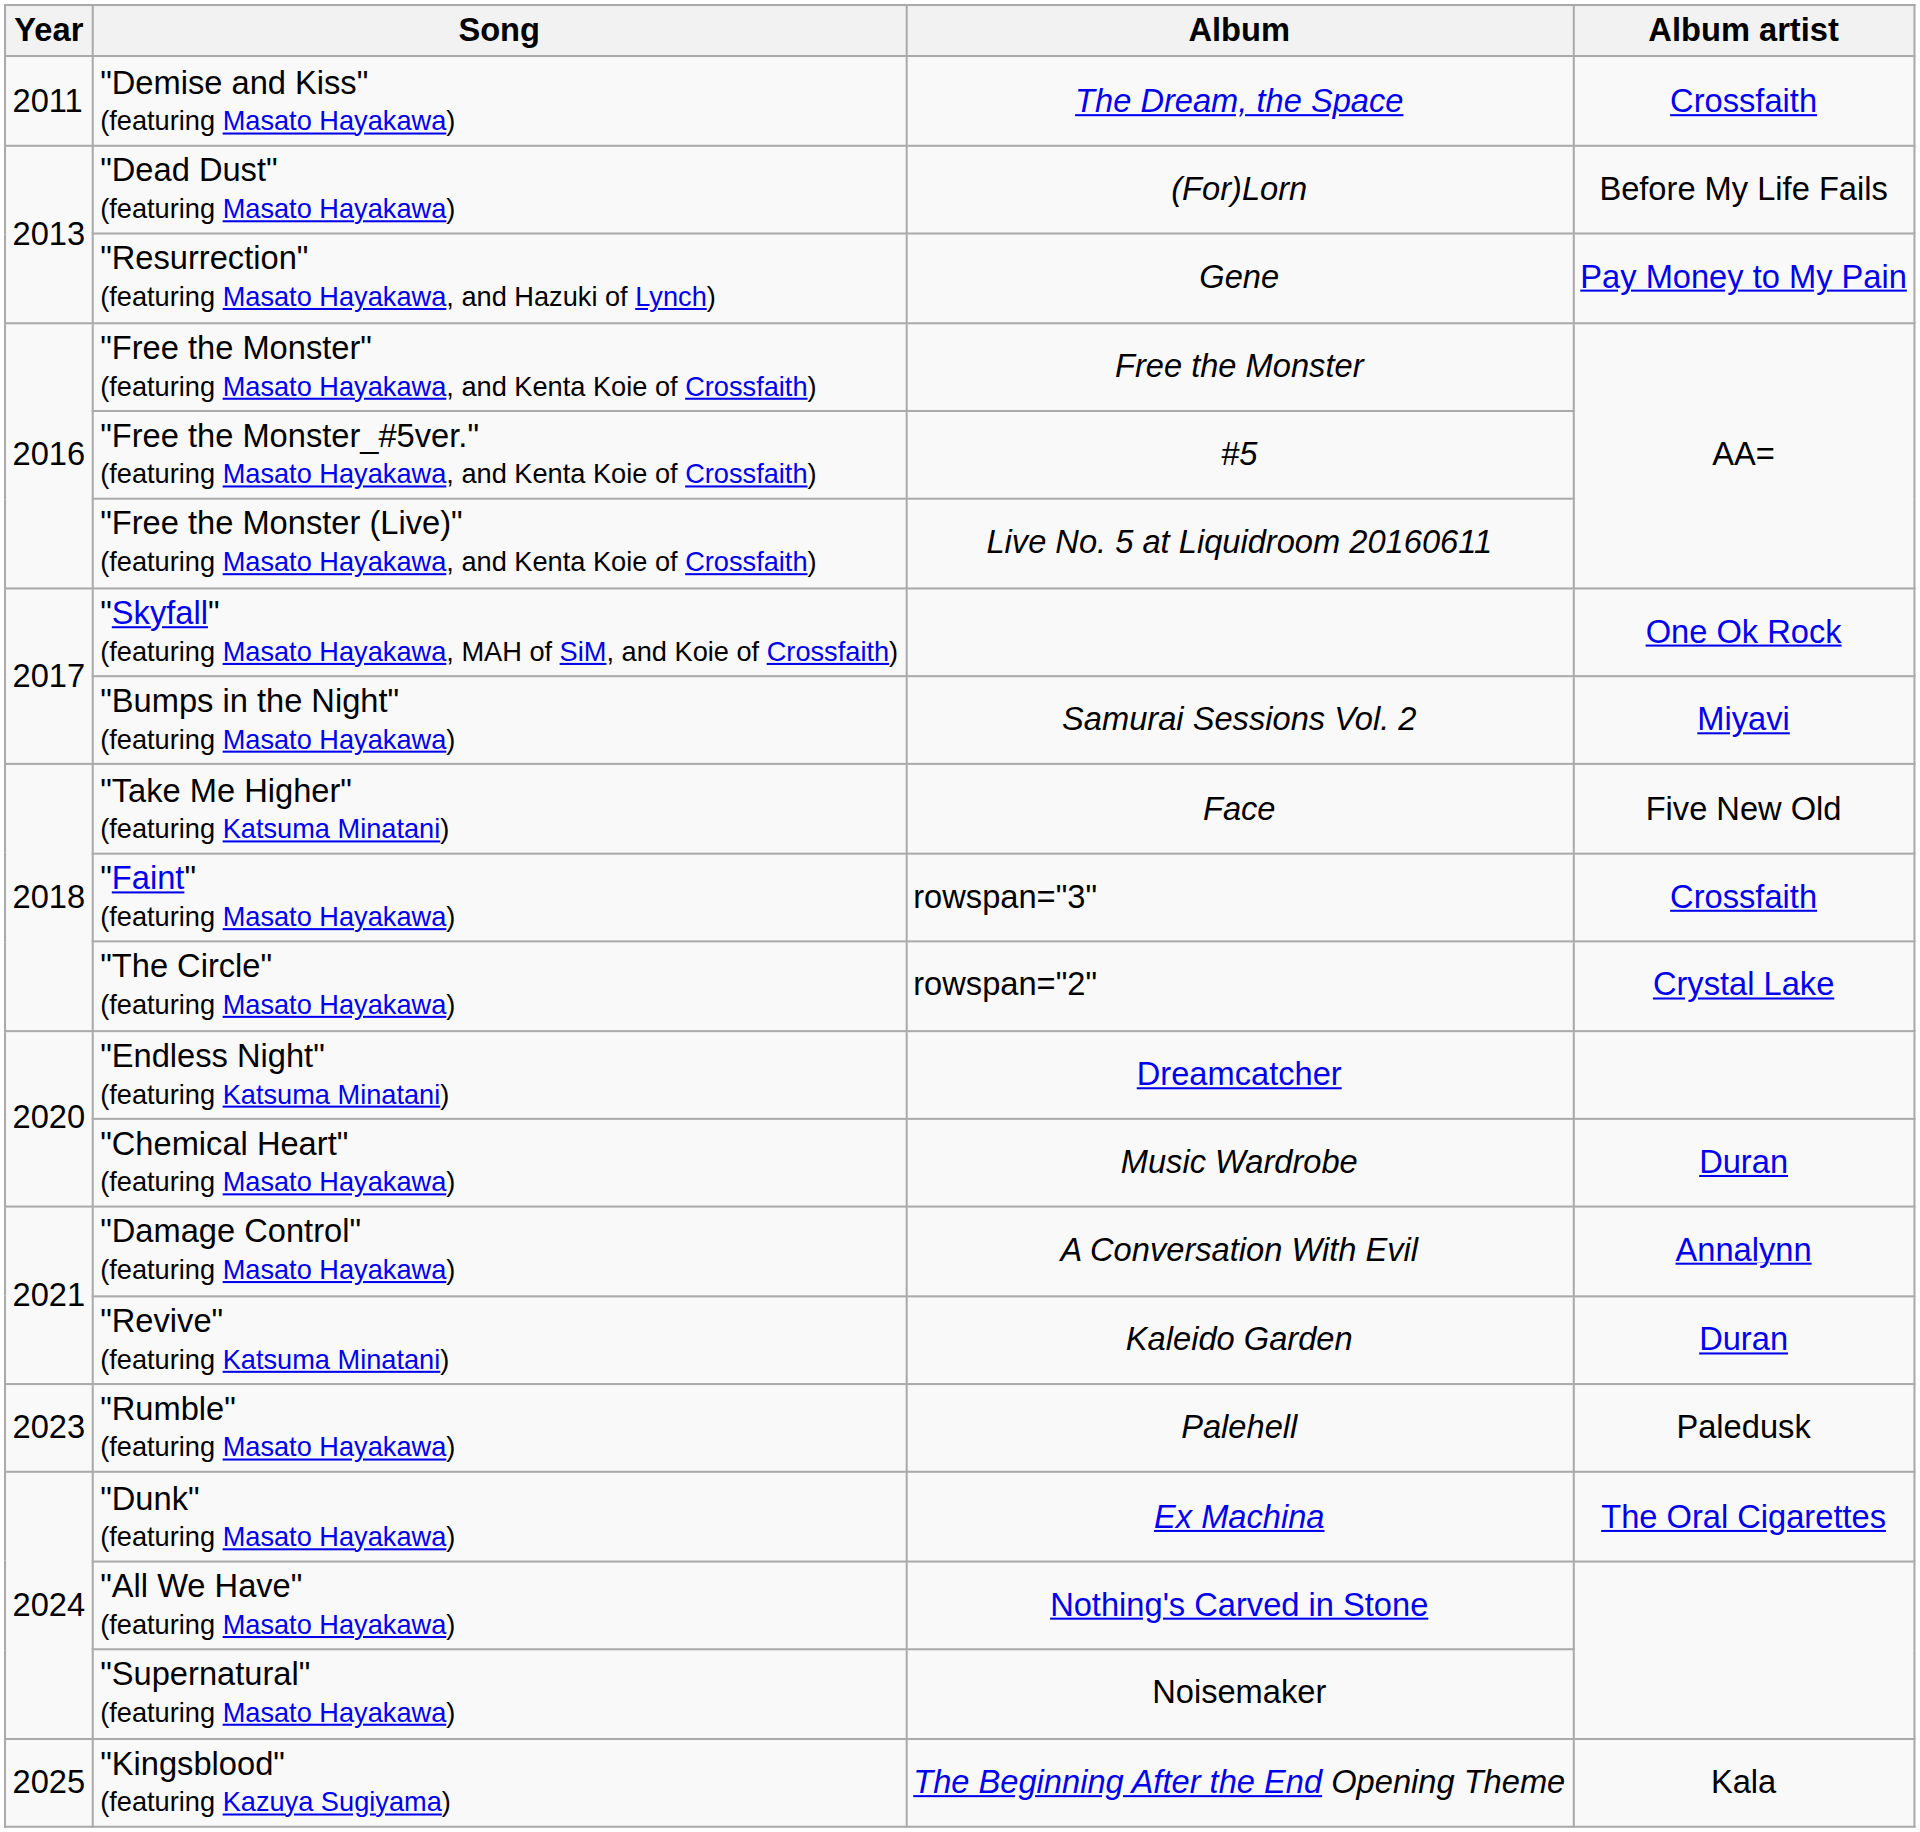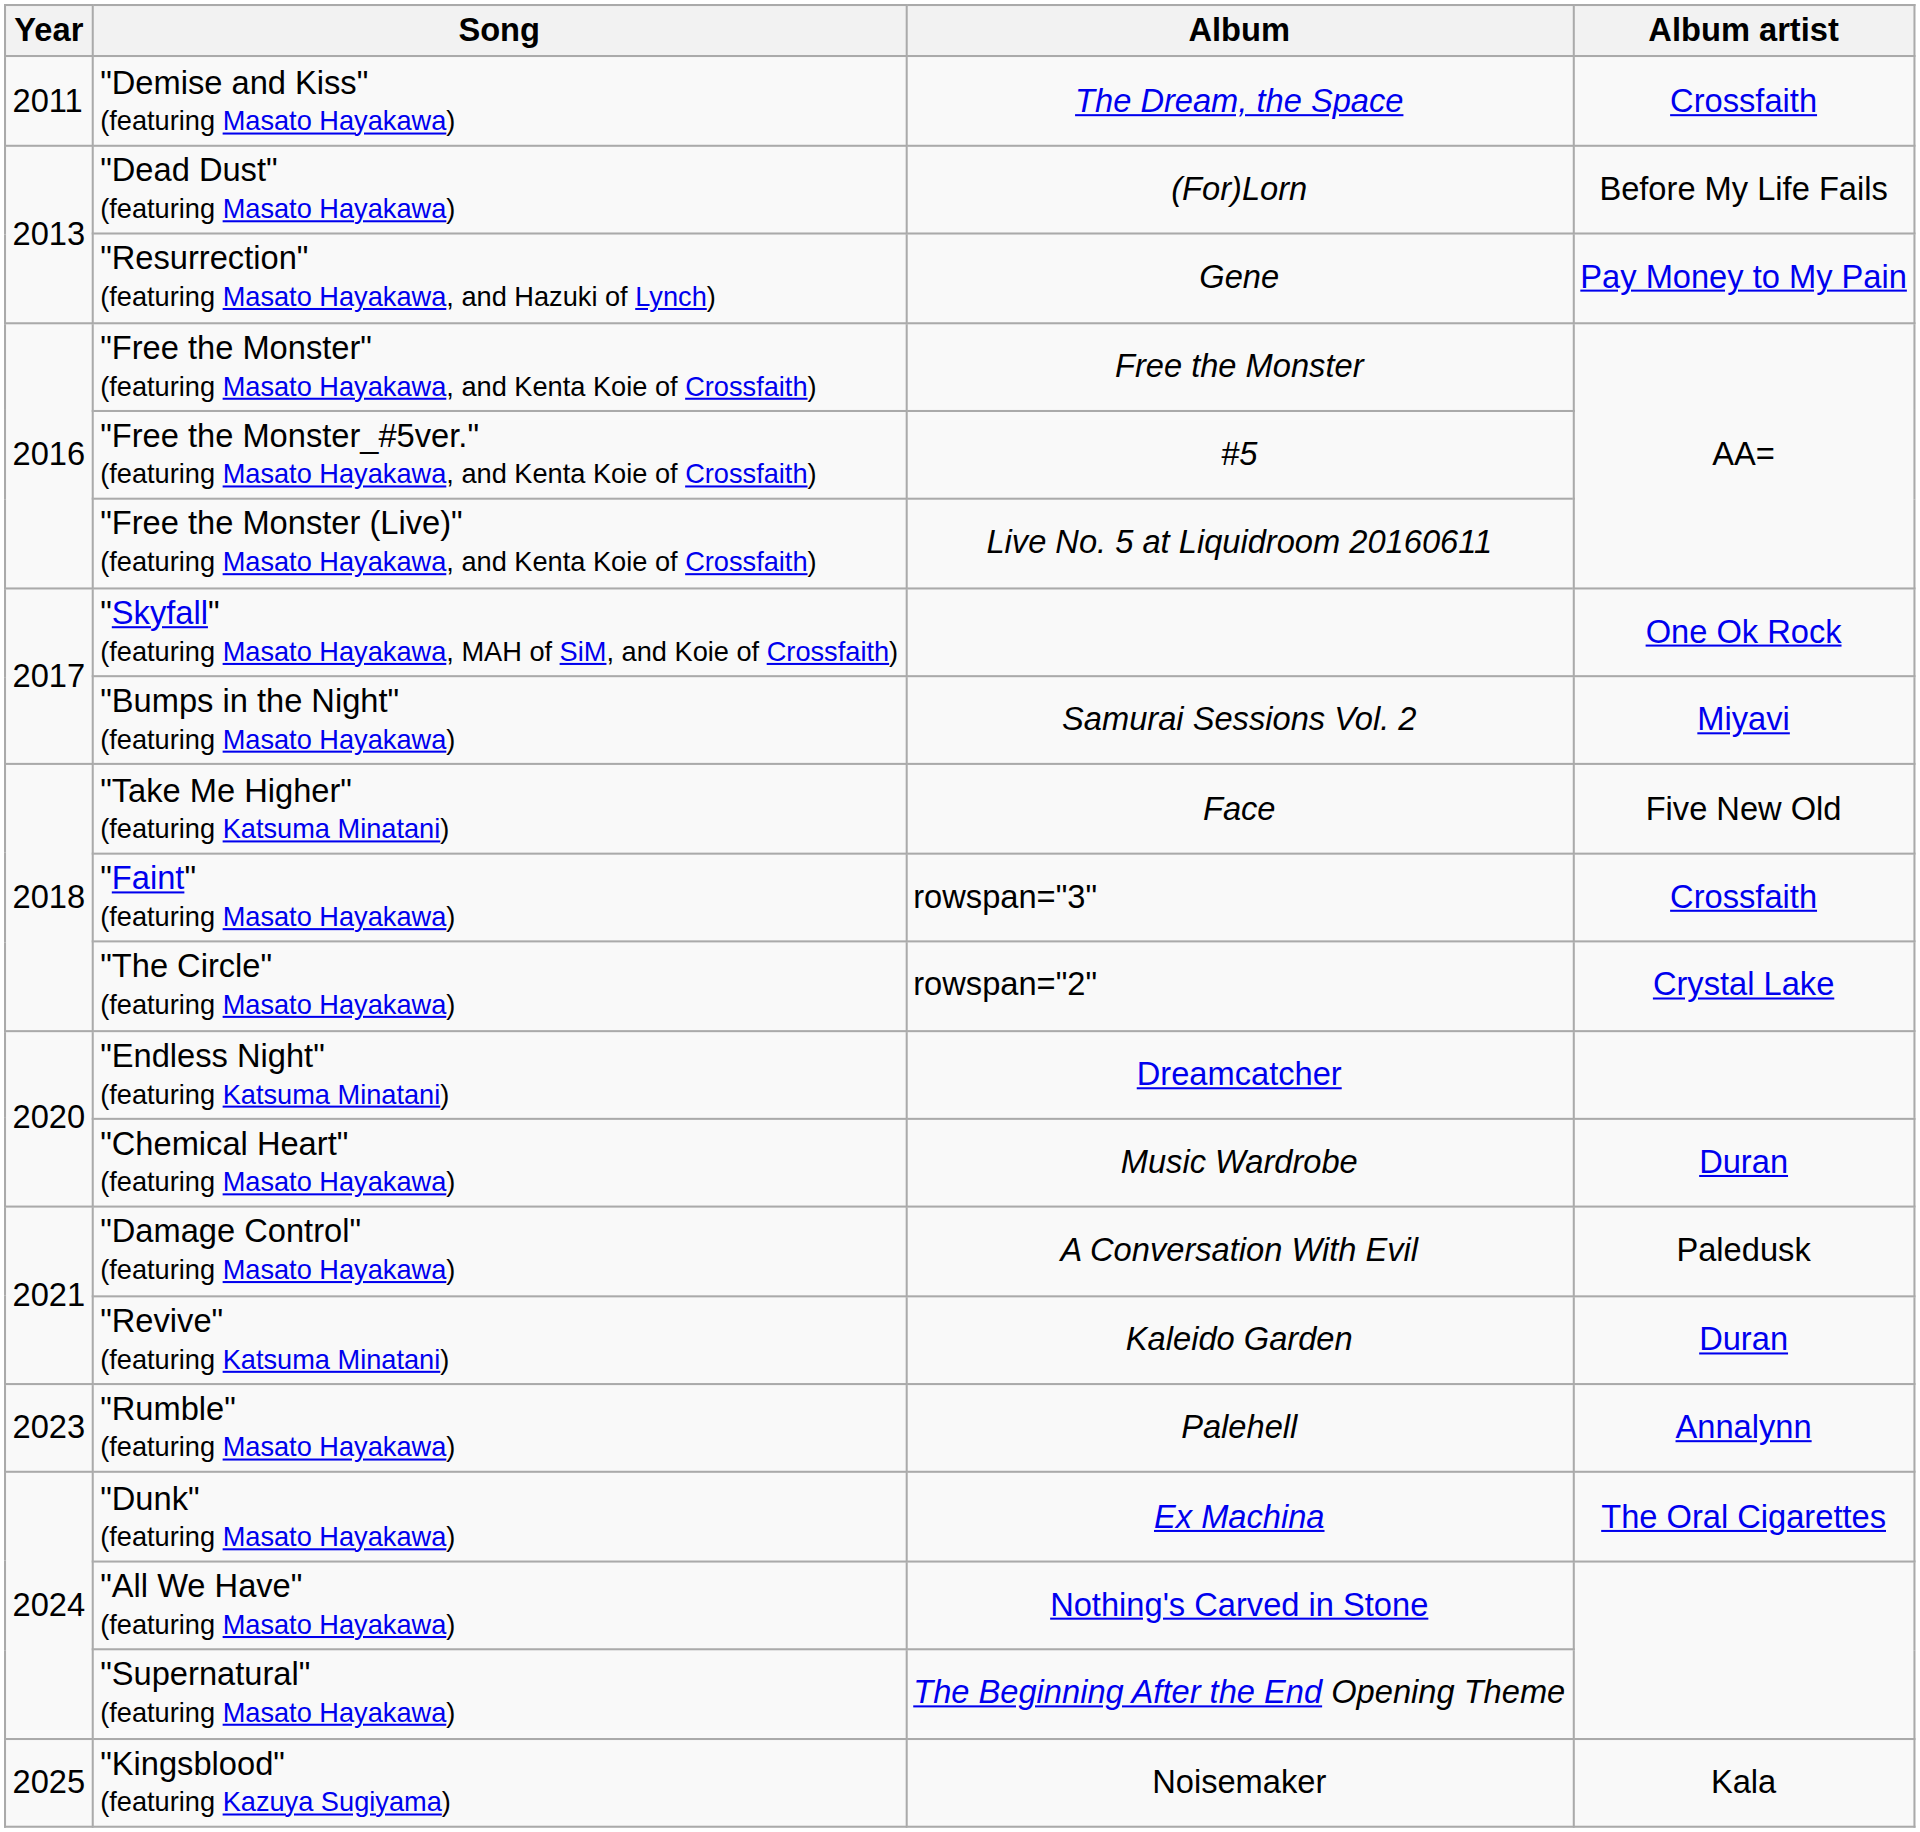(1744, 1250) Annalynn -> (1744, 1250) Paledusk
(1744, 1427) Paledusk -> (1744, 1427) Annalynn
(1239, 1693) Noisemaker -> (1239, 1693) The Beginning After the End Opening Theme
(1239, 1781) The Beginning After the End Opening Theme -> (1239, 1781) Noisemaker
